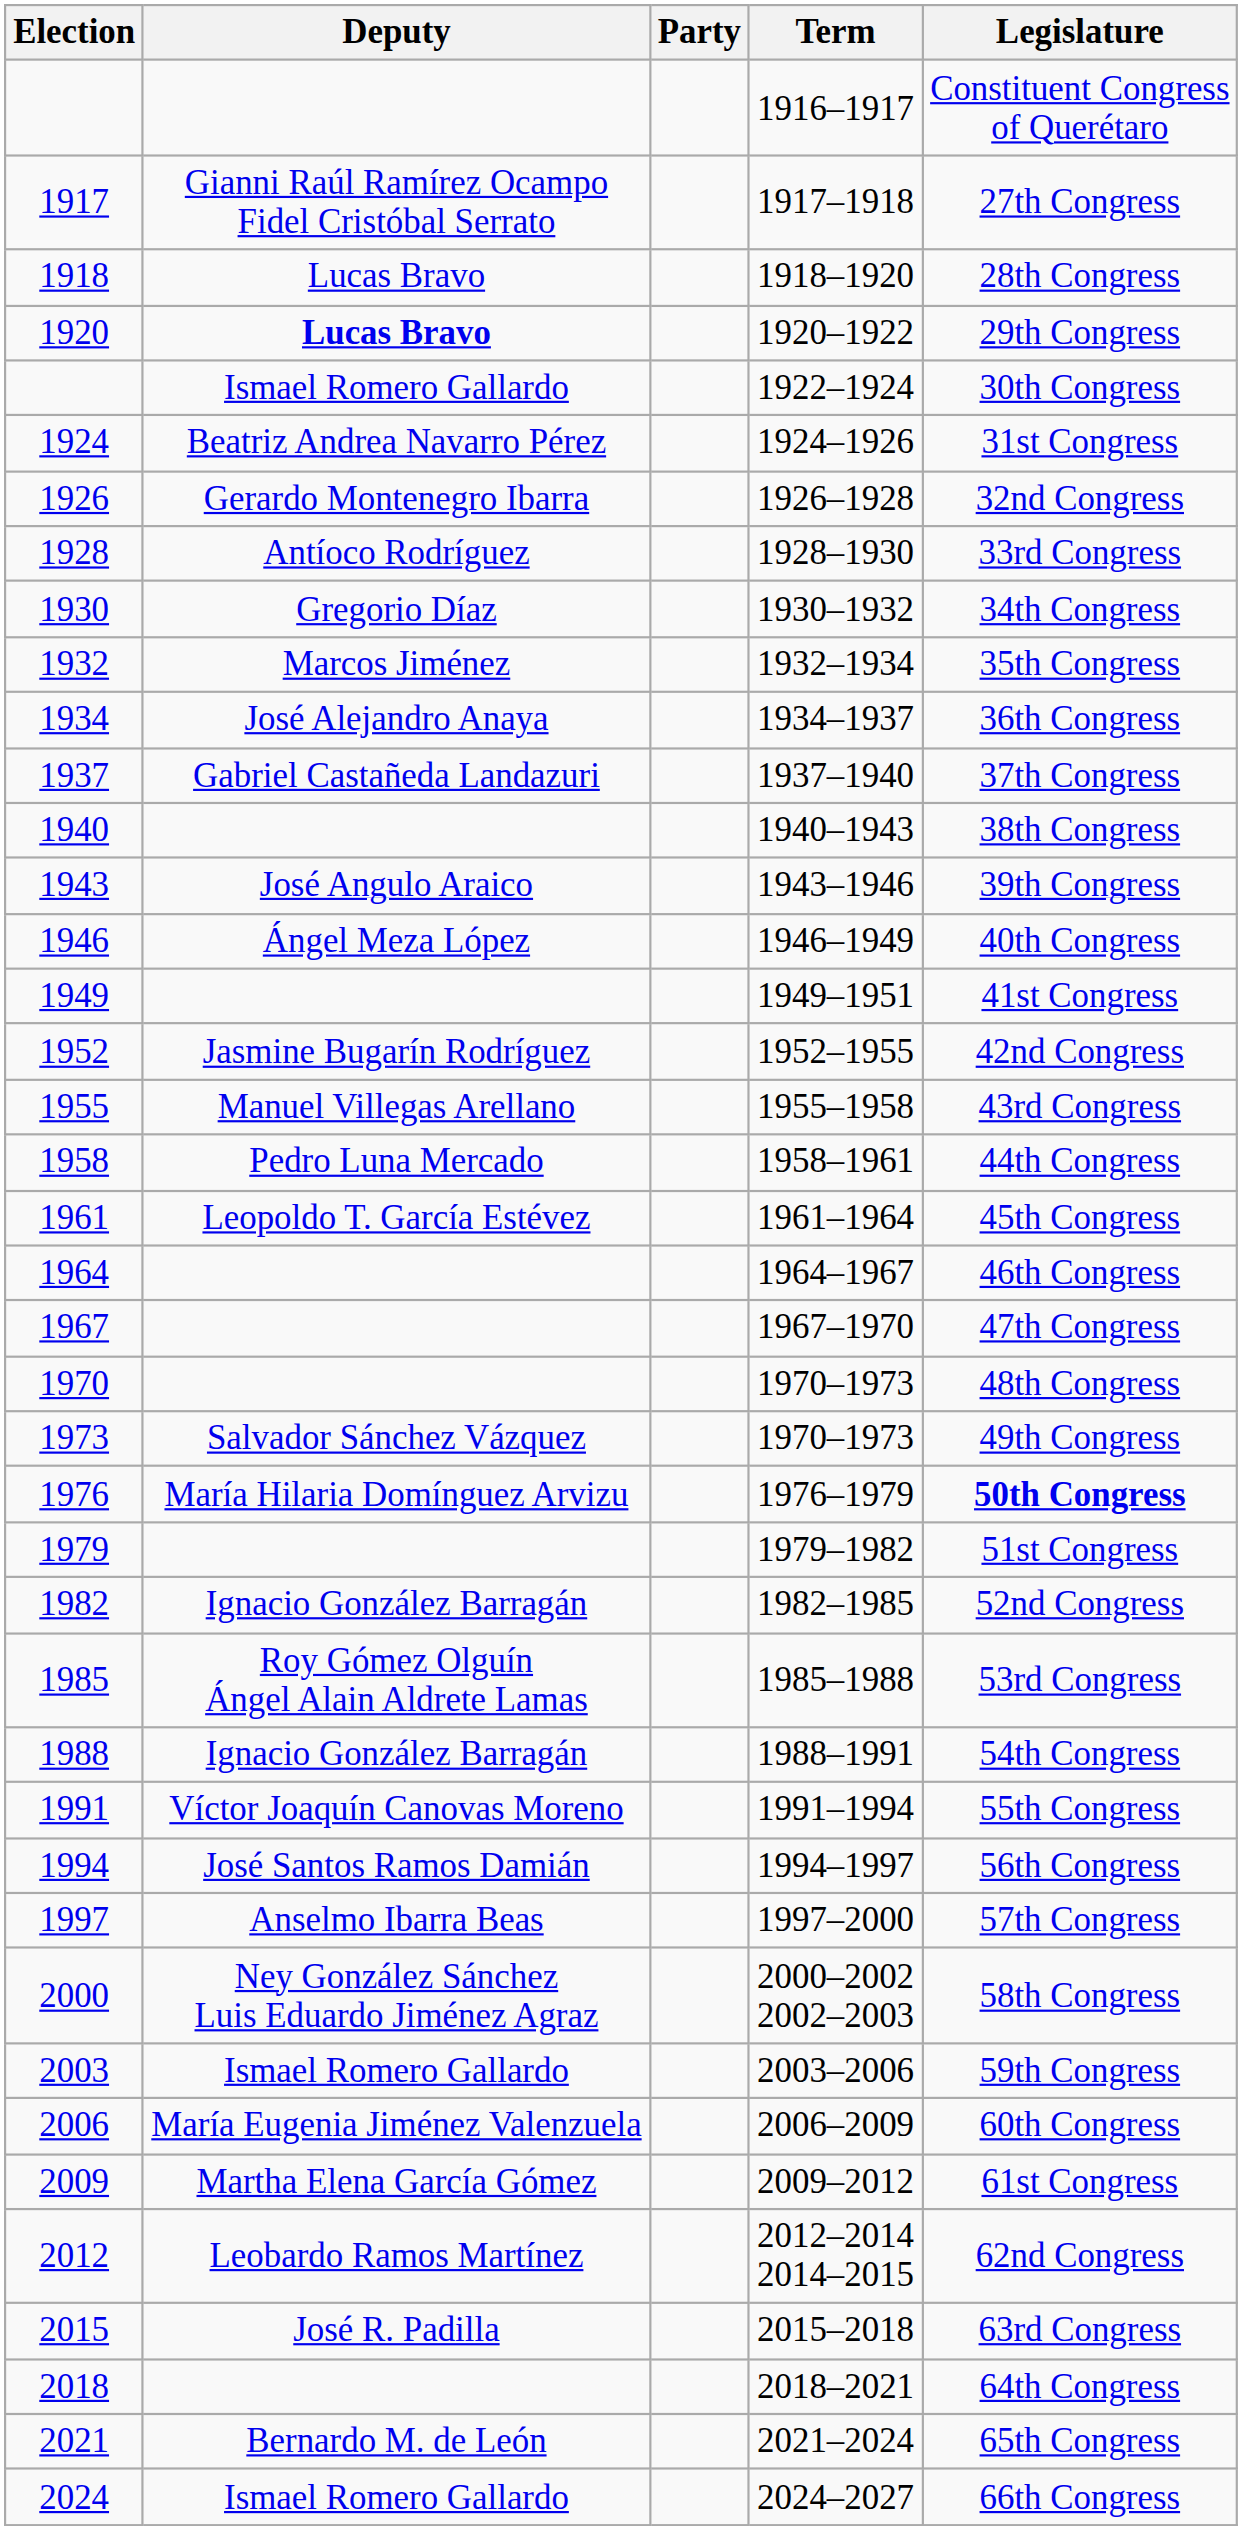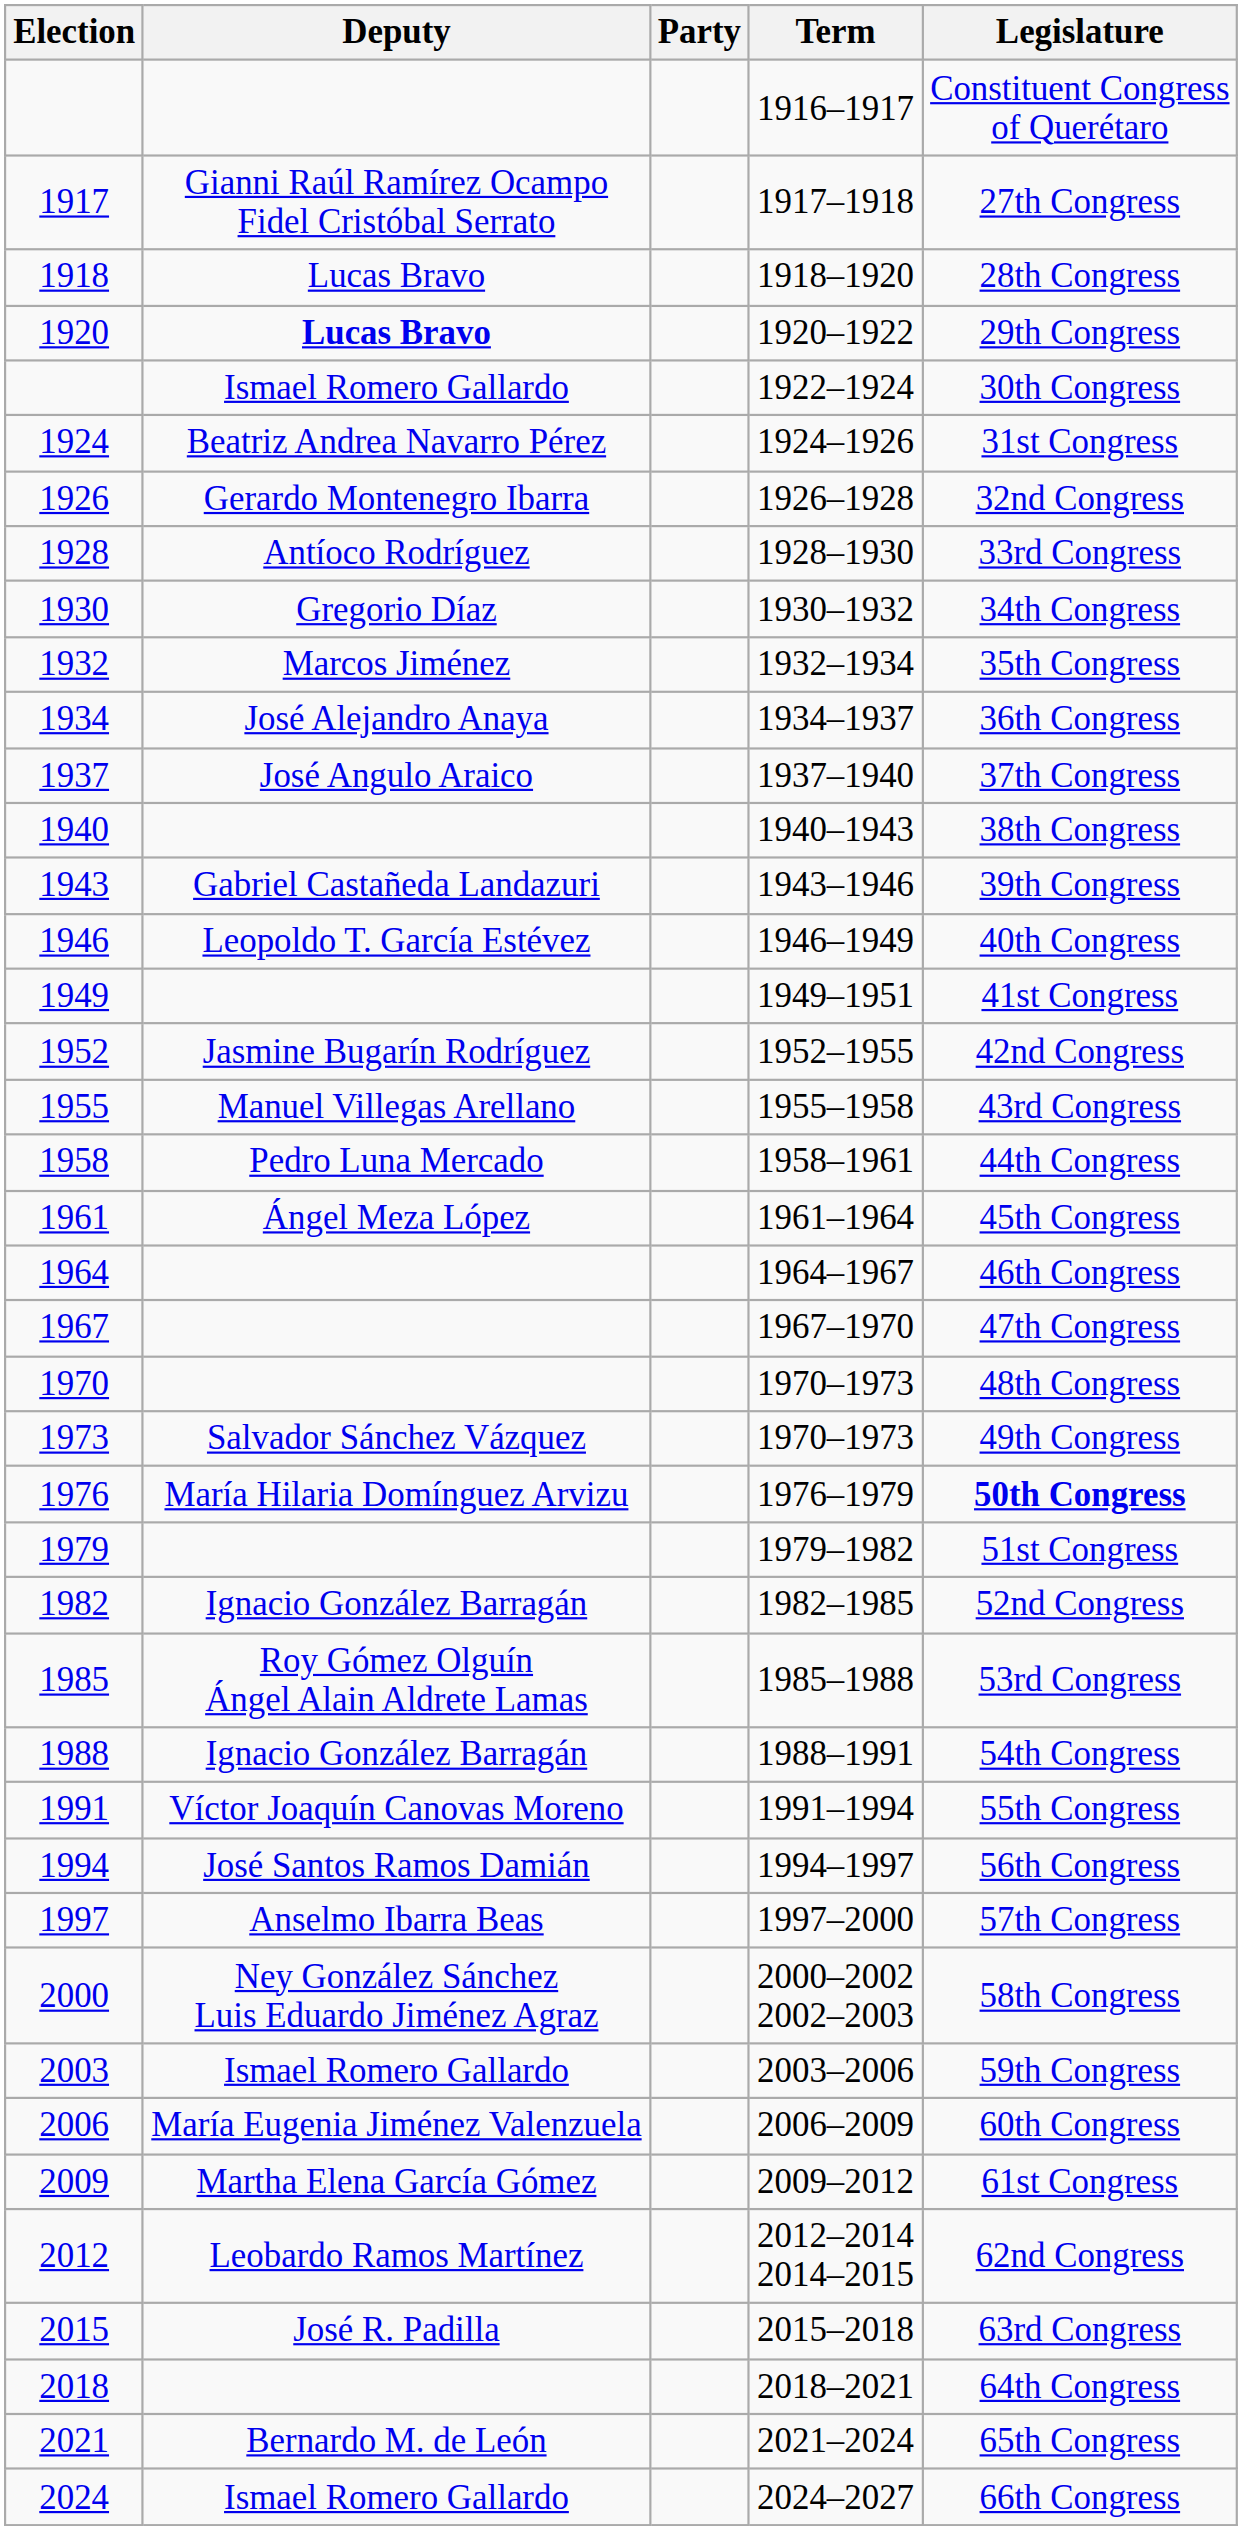(396, 774) Gabriel Castañeda Landazuri -> (396, 774) José Angulo Araico
(396, 885) José Angulo Araico -> (396, 885) Gabriel Castañeda Landazuri
(396, 940) Ángel Meza López -> (396, 940) Leopoldo T. García Estévez
(396, 1216) Leopoldo T. García Estévez -> (396, 1216) Ángel Meza López
